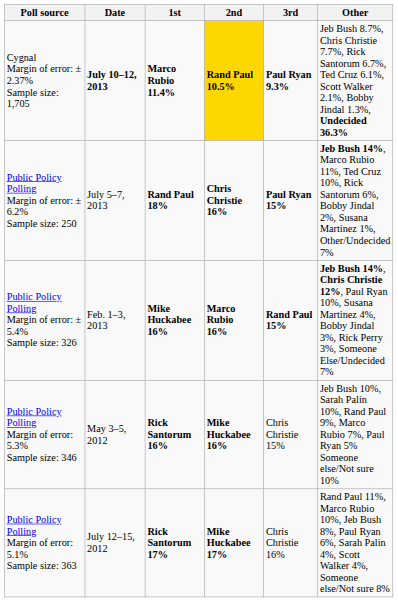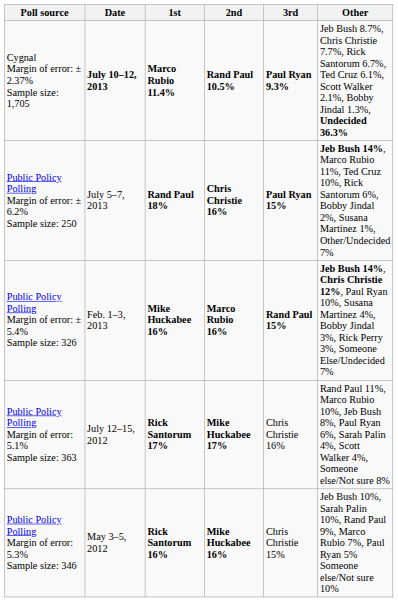(230, 80) gold background -> (230, 80) no background
rows swapped: (42, 543) <-> (42, 434)
